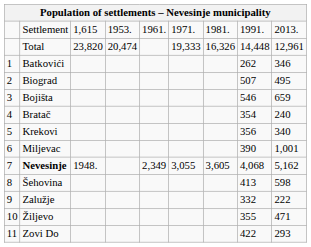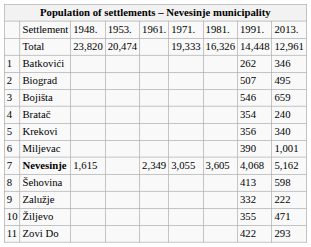(85, 30) 1,615 -> (85, 30) 1948.
(85, 166) 1948. -> (85, 166) 1,615
